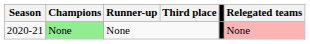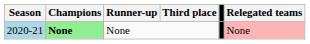(25, 30) no background -> (25, 30) lightblue background
(60, 30) normal -> (60, 30) bold
